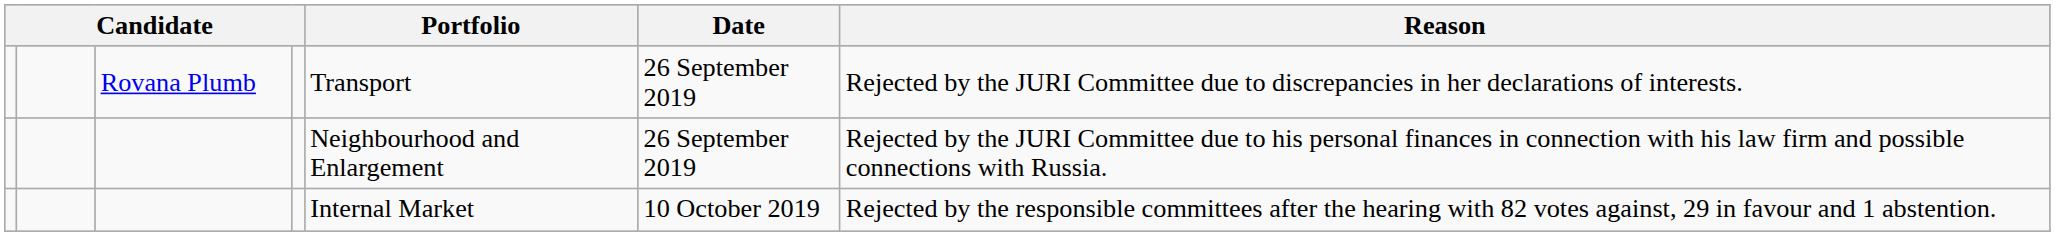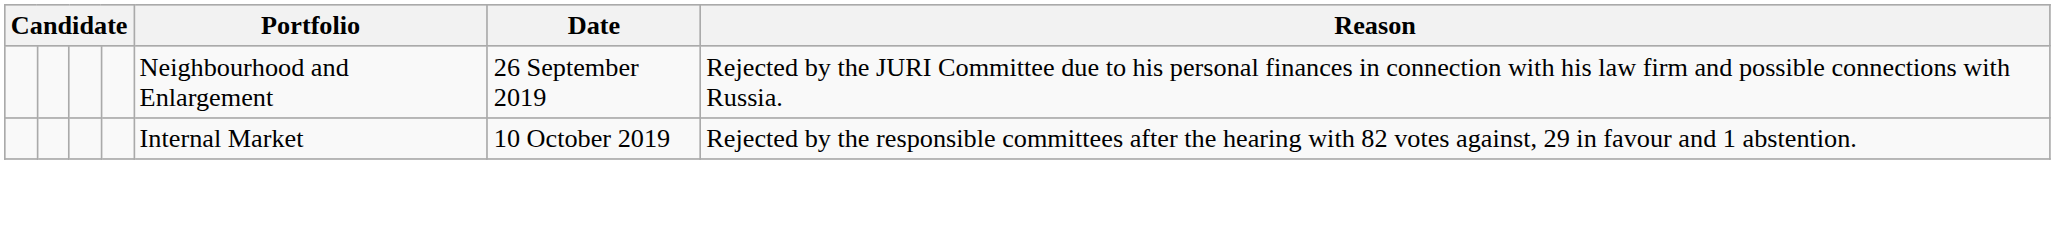- row: (11, 82)
